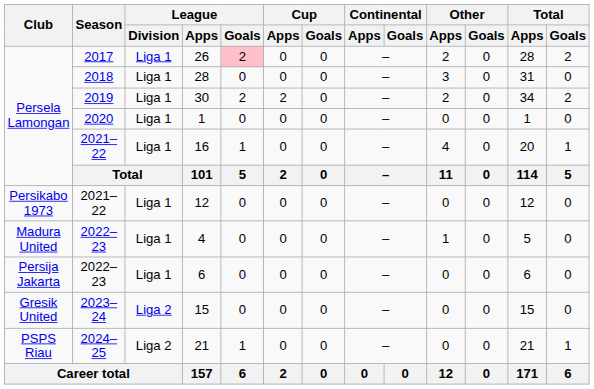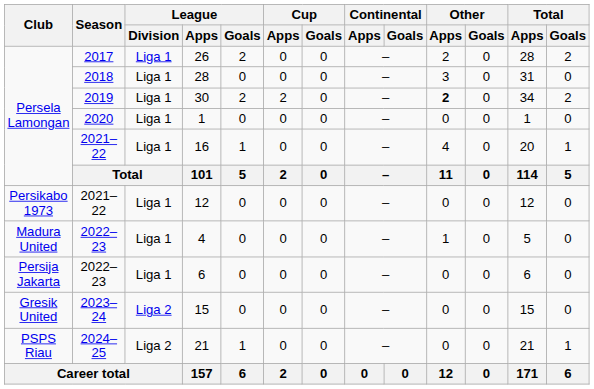(242, 56) pink background -> (242, 56) no background
(446, 98) normal -> (446, 98) bold
